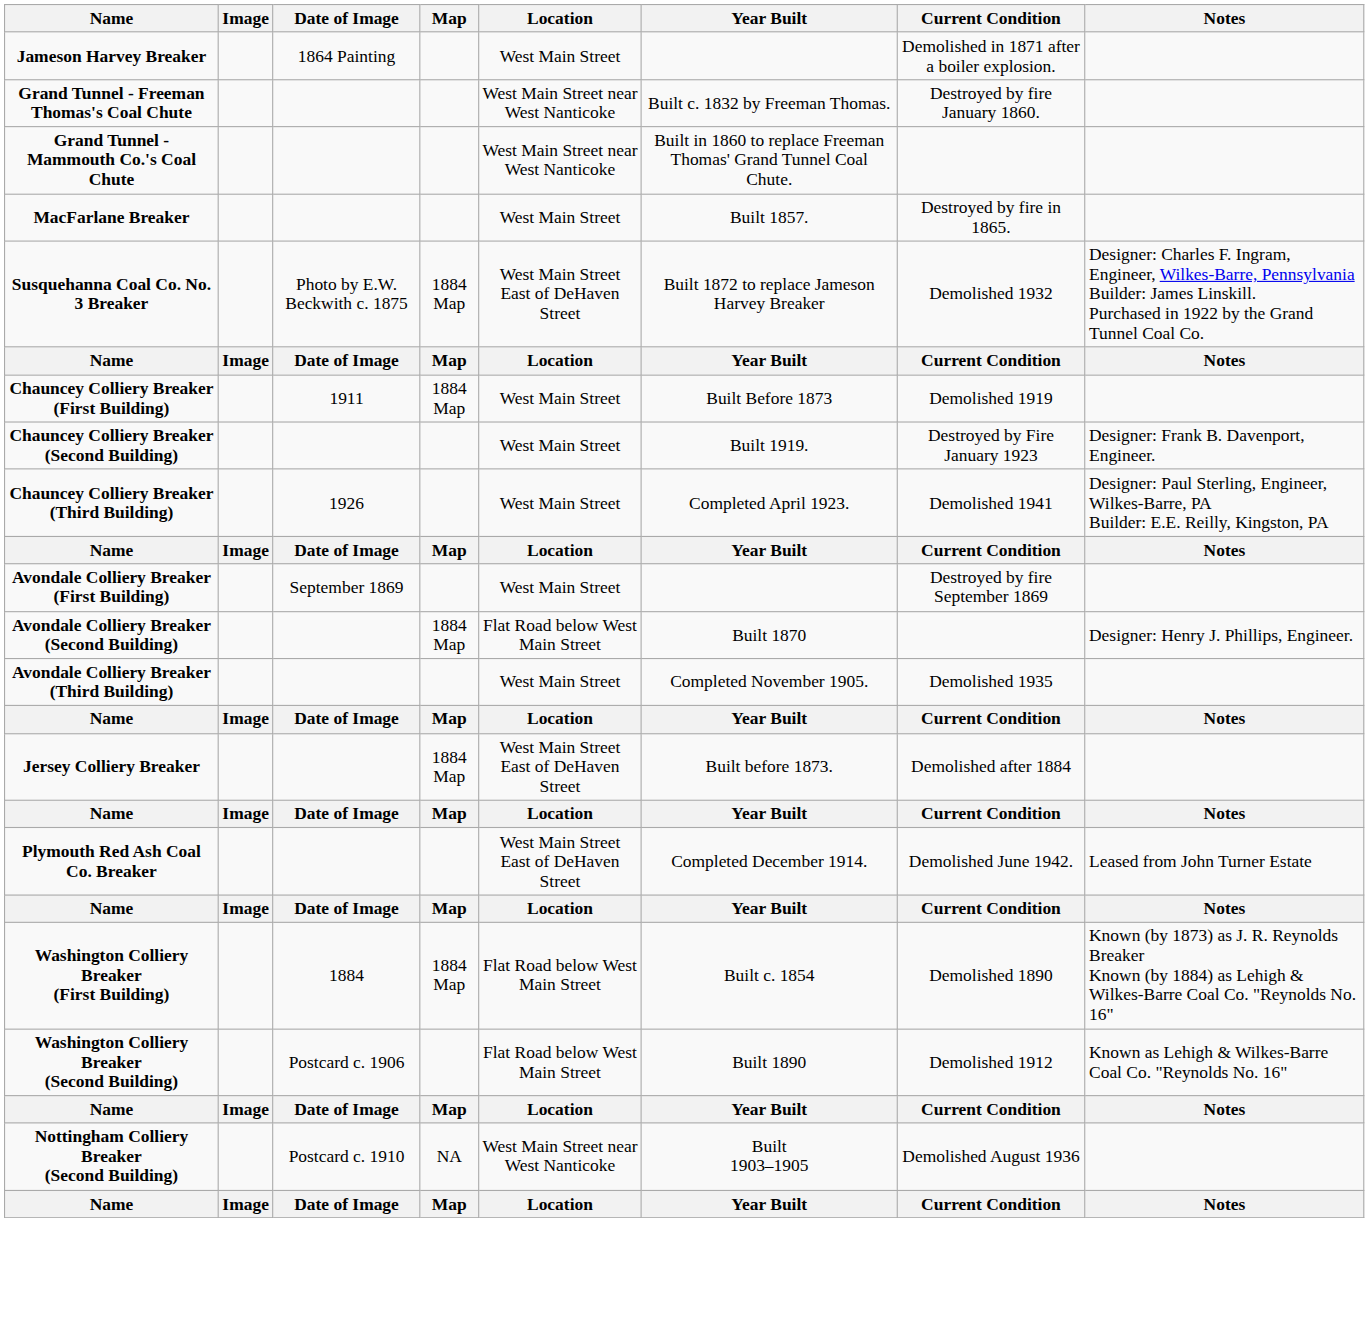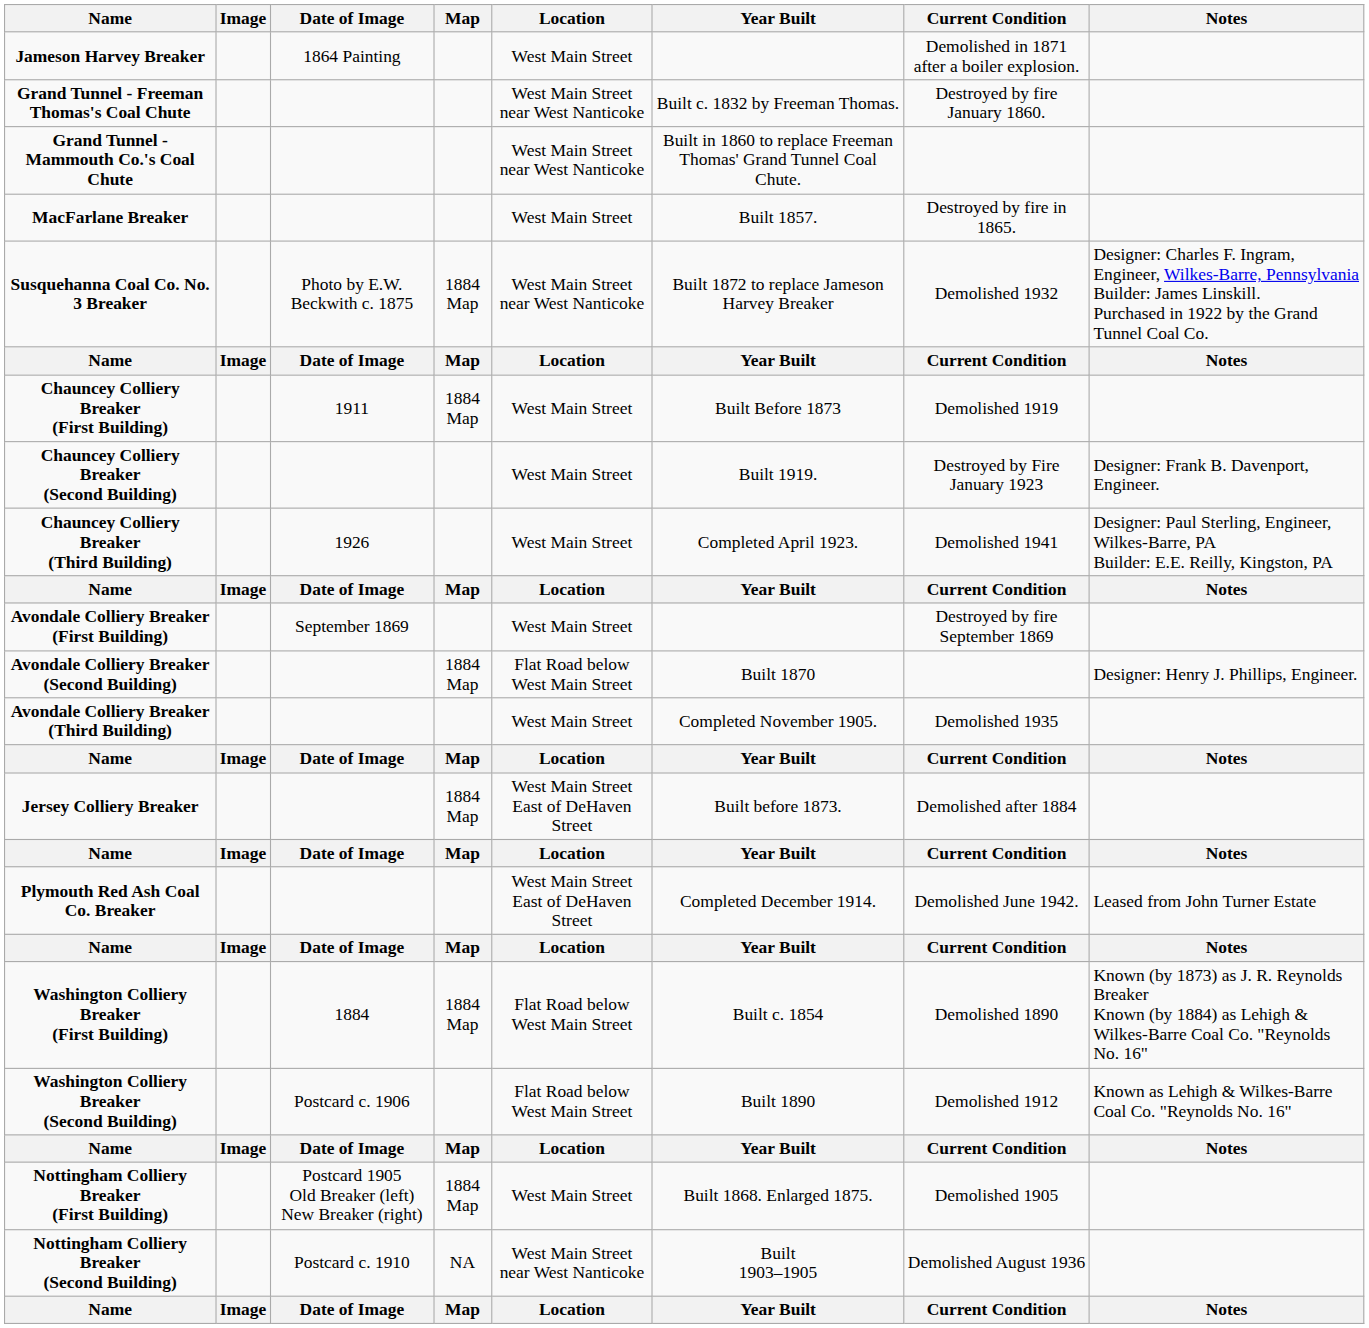(560, 293) West Main Street East of DeHaven Street -> (572, 293) West Main Street near West Nanticoke
+ row: (110, 1195)
